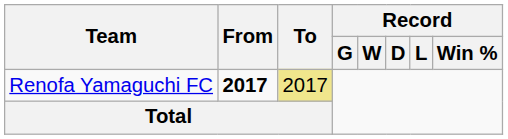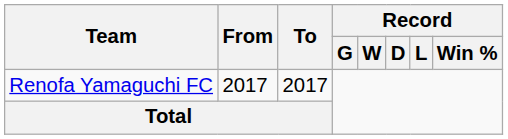(245, 85) bold -> (245, 85) normal
(305, 85) khaki background -> (305, 85) no background
